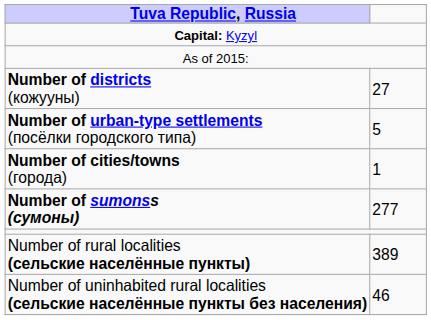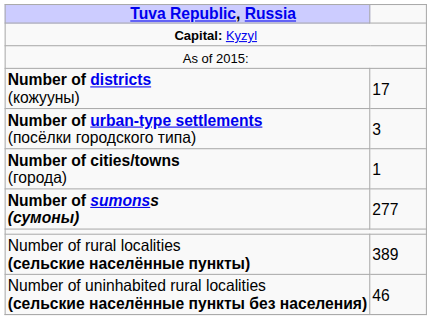(381, 88) 27 -> (381, 88) 17
(377, 129) 5 -> (377, 129) 3
